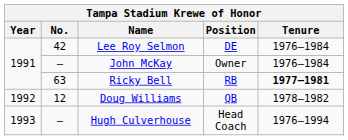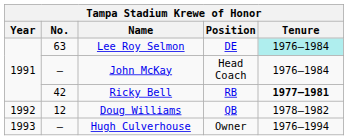(60, 47) 42 -> (60, 47) 63
(301, 47) no background -> (301, 47) paleturquoise background
(231, 64) Owner -> (231, 70) Head Coach
(60, 81) 63 -> (60, 93) 42
(231, 121) Head Coach -> (231, 127) Owner
